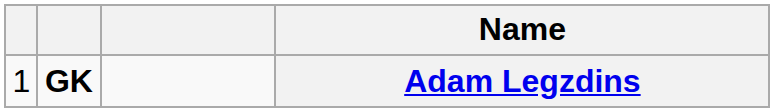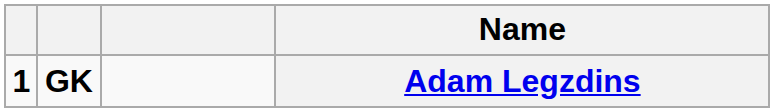(21, 80) normal -> (21, 80) bold
